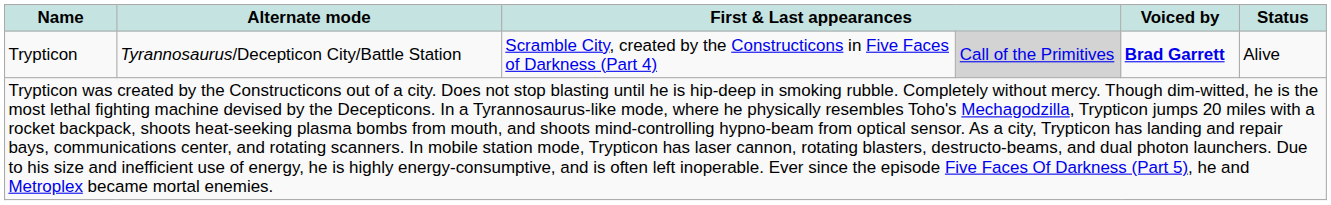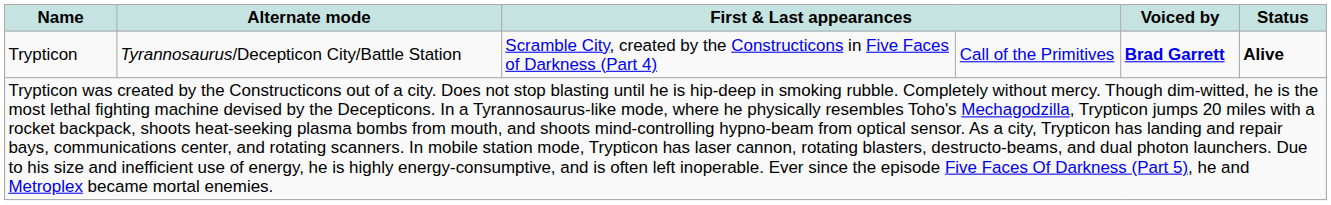(1037, 54) lightgrey background -> (1037, 54) no background
(1262, 54) normal -> (1264, 54) bold
